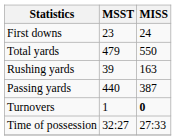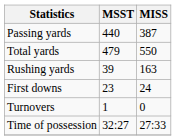rows swapped: (34, 32) <-> (39, 88)
(142, 107) bold -> (142, 107) normal
